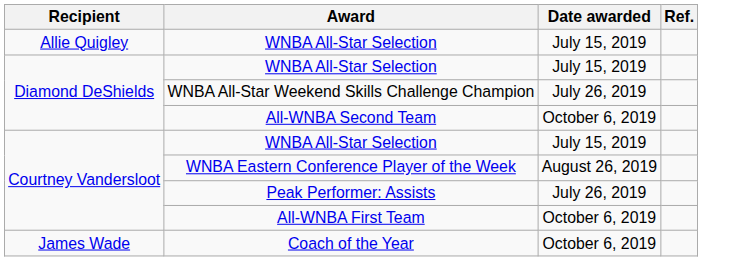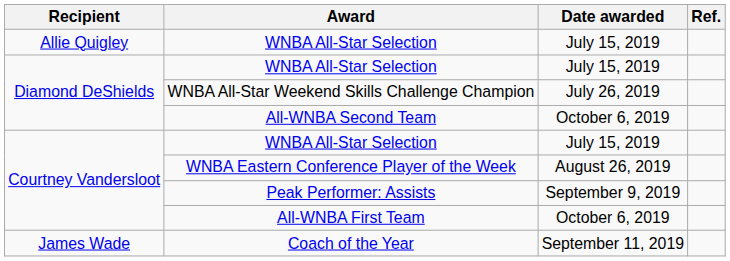(599, 192) July 26, 2019 -> (613, 192) September 9, 2019
(599, 243) October 6, 2019 -> (613, 243) September 11, 2019
